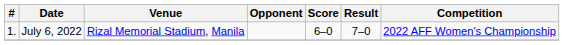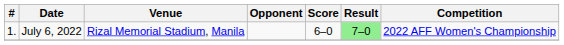(361, 31) no background -> (361, 31) lightgreen background
